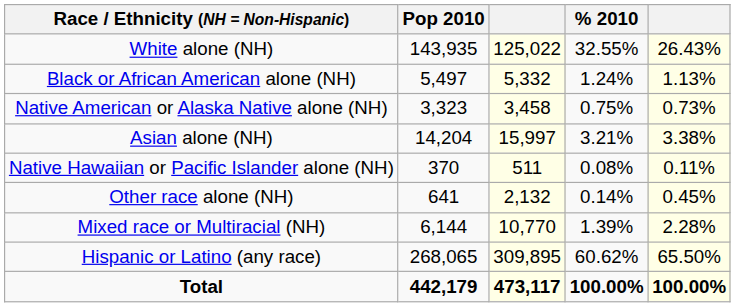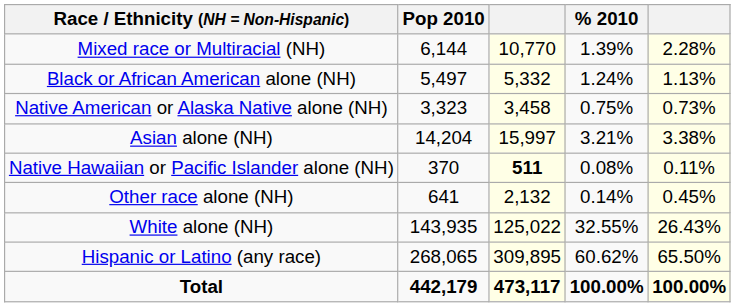rows swapped: (201, 49) <-> (201, 227)
(527, 167) normal -> (527, 167) bold
